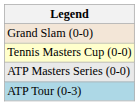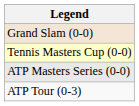(44, 91) lightblue background -> (44, 91) no background
